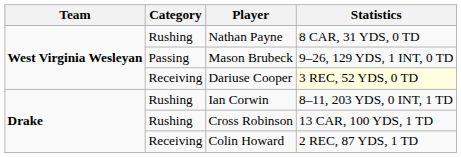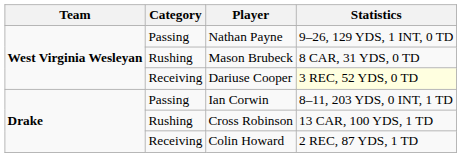(171, 36) Rushing -> (169, 36) Passing
(359, 36) 8 CAR, 31 YDS, 0 TD -> (376, 36) 9–26, 129 YDS, 1 INT, 0 TD
(169, 57) Passing -> (171, 57) Rushing
(376, 57) 9–26, 129 YDS, 1 INT, 0 TD -> (359, 57) 8 CAR, 31 YDS, 0 TD
(171, 99) Rushing -> (169, 99) Passing
